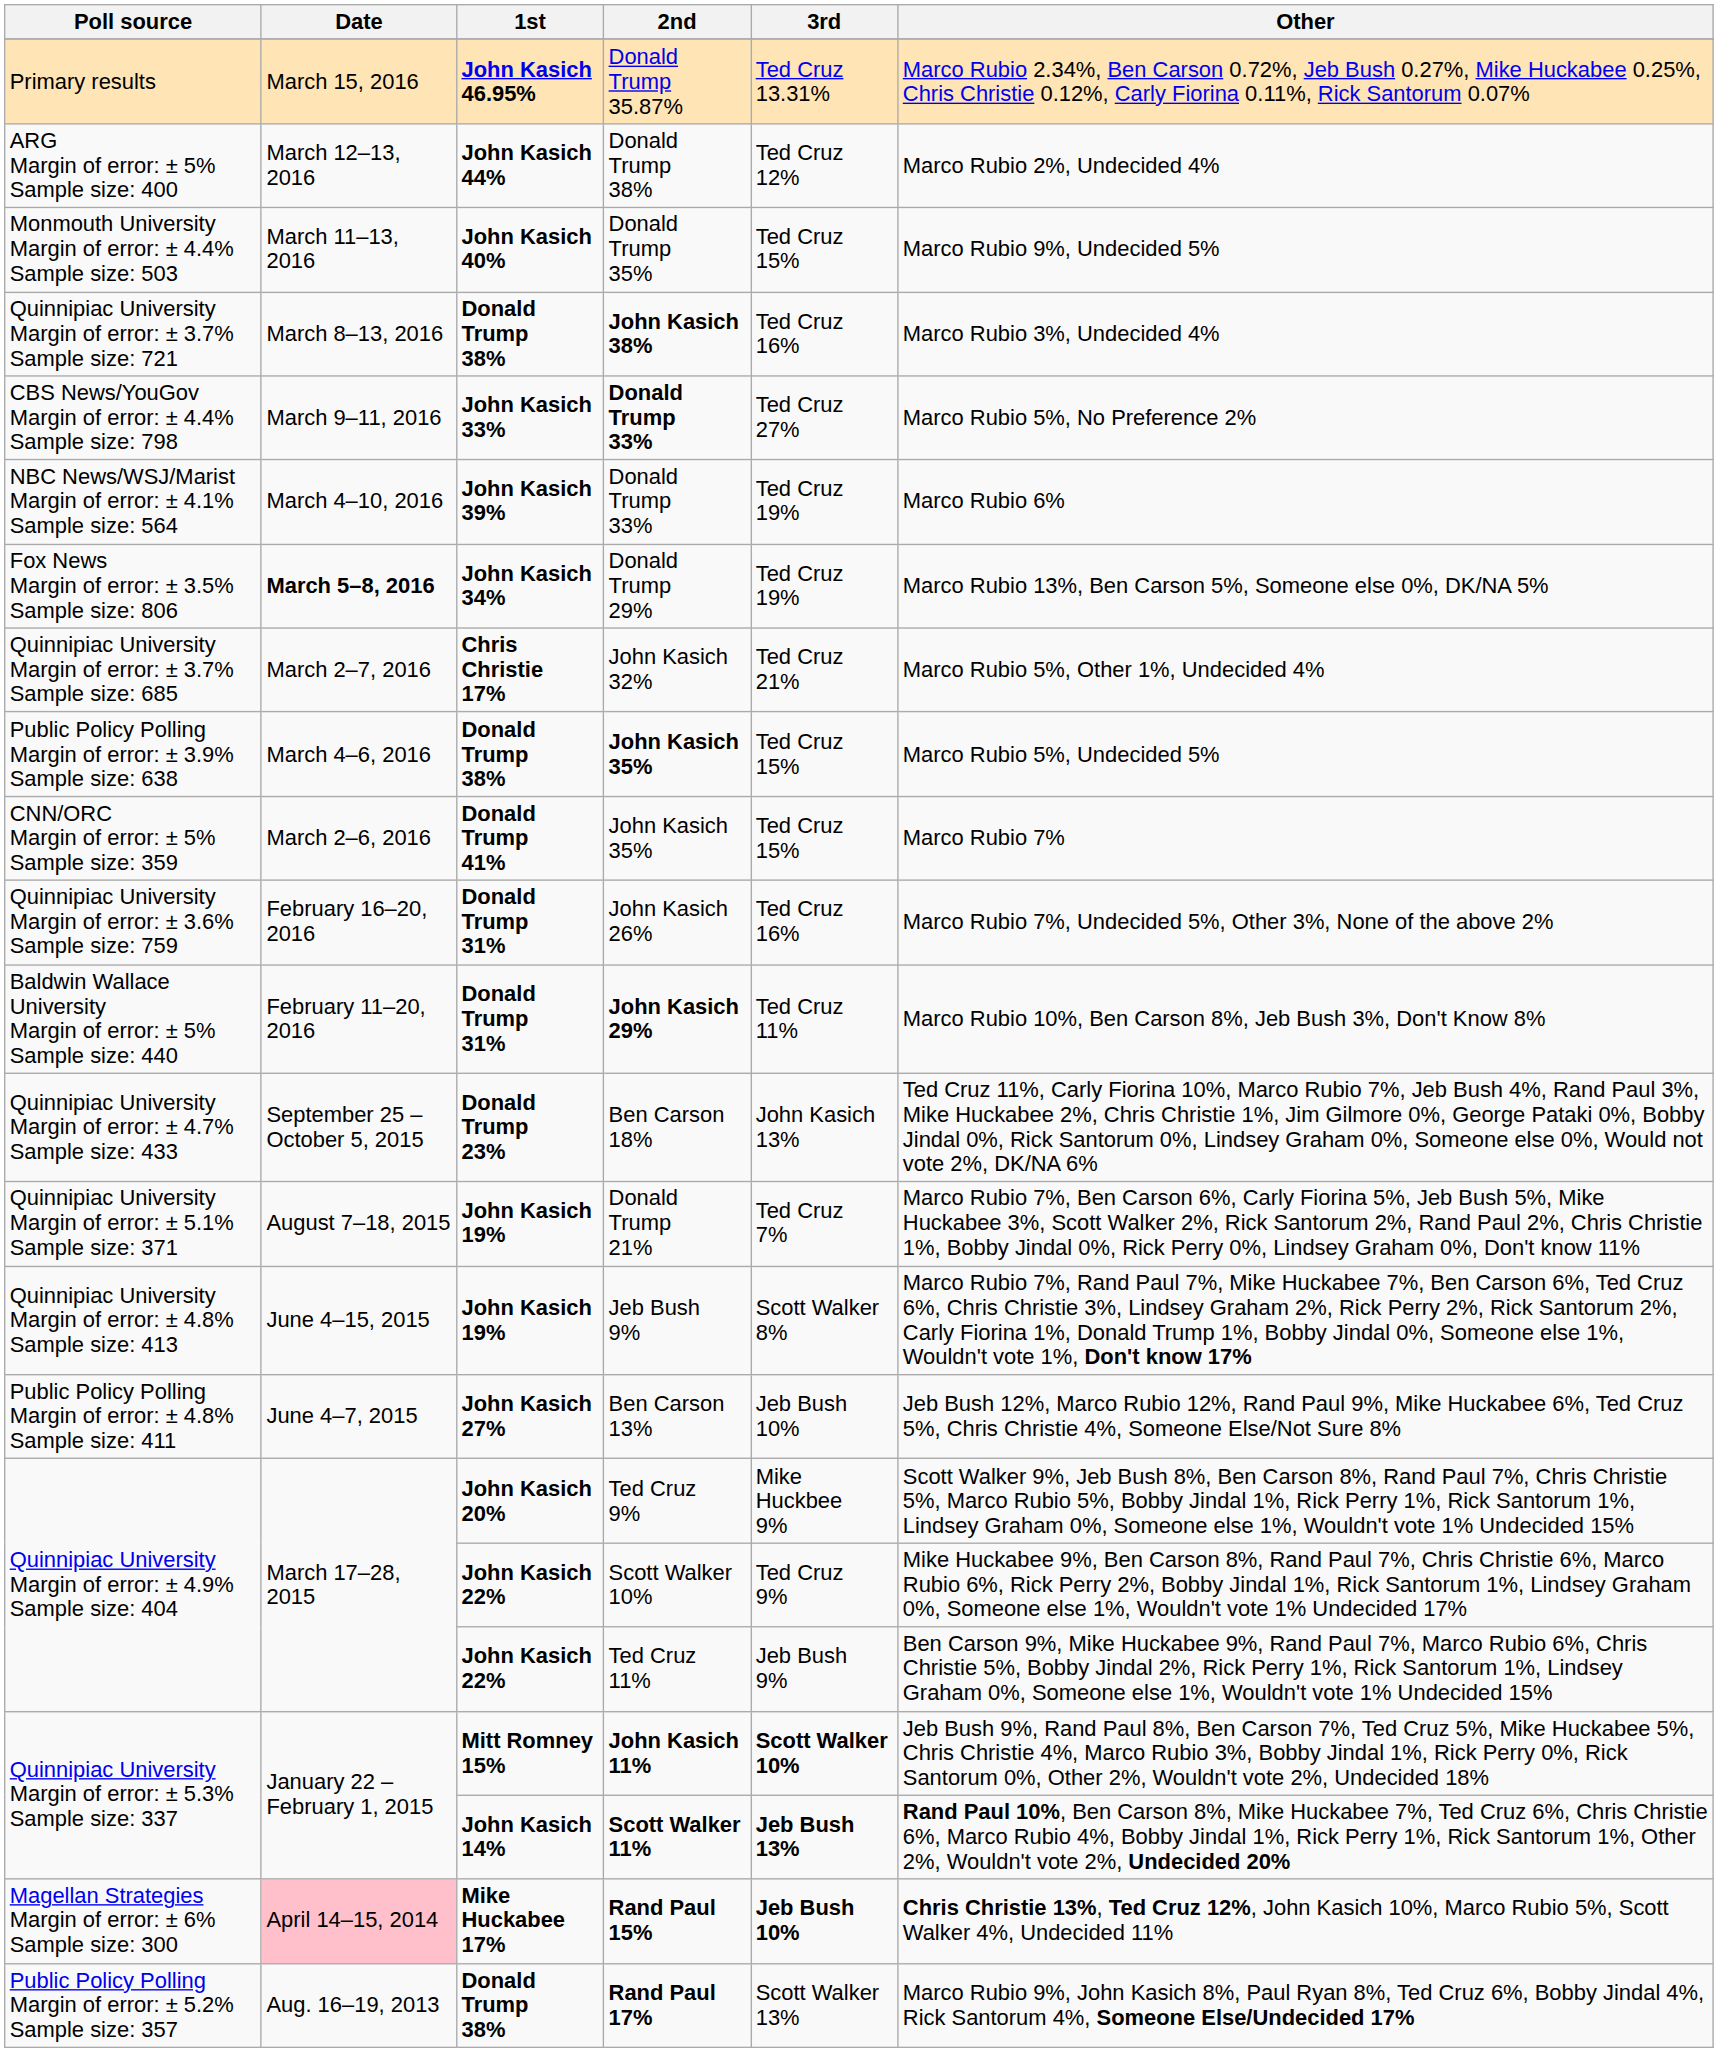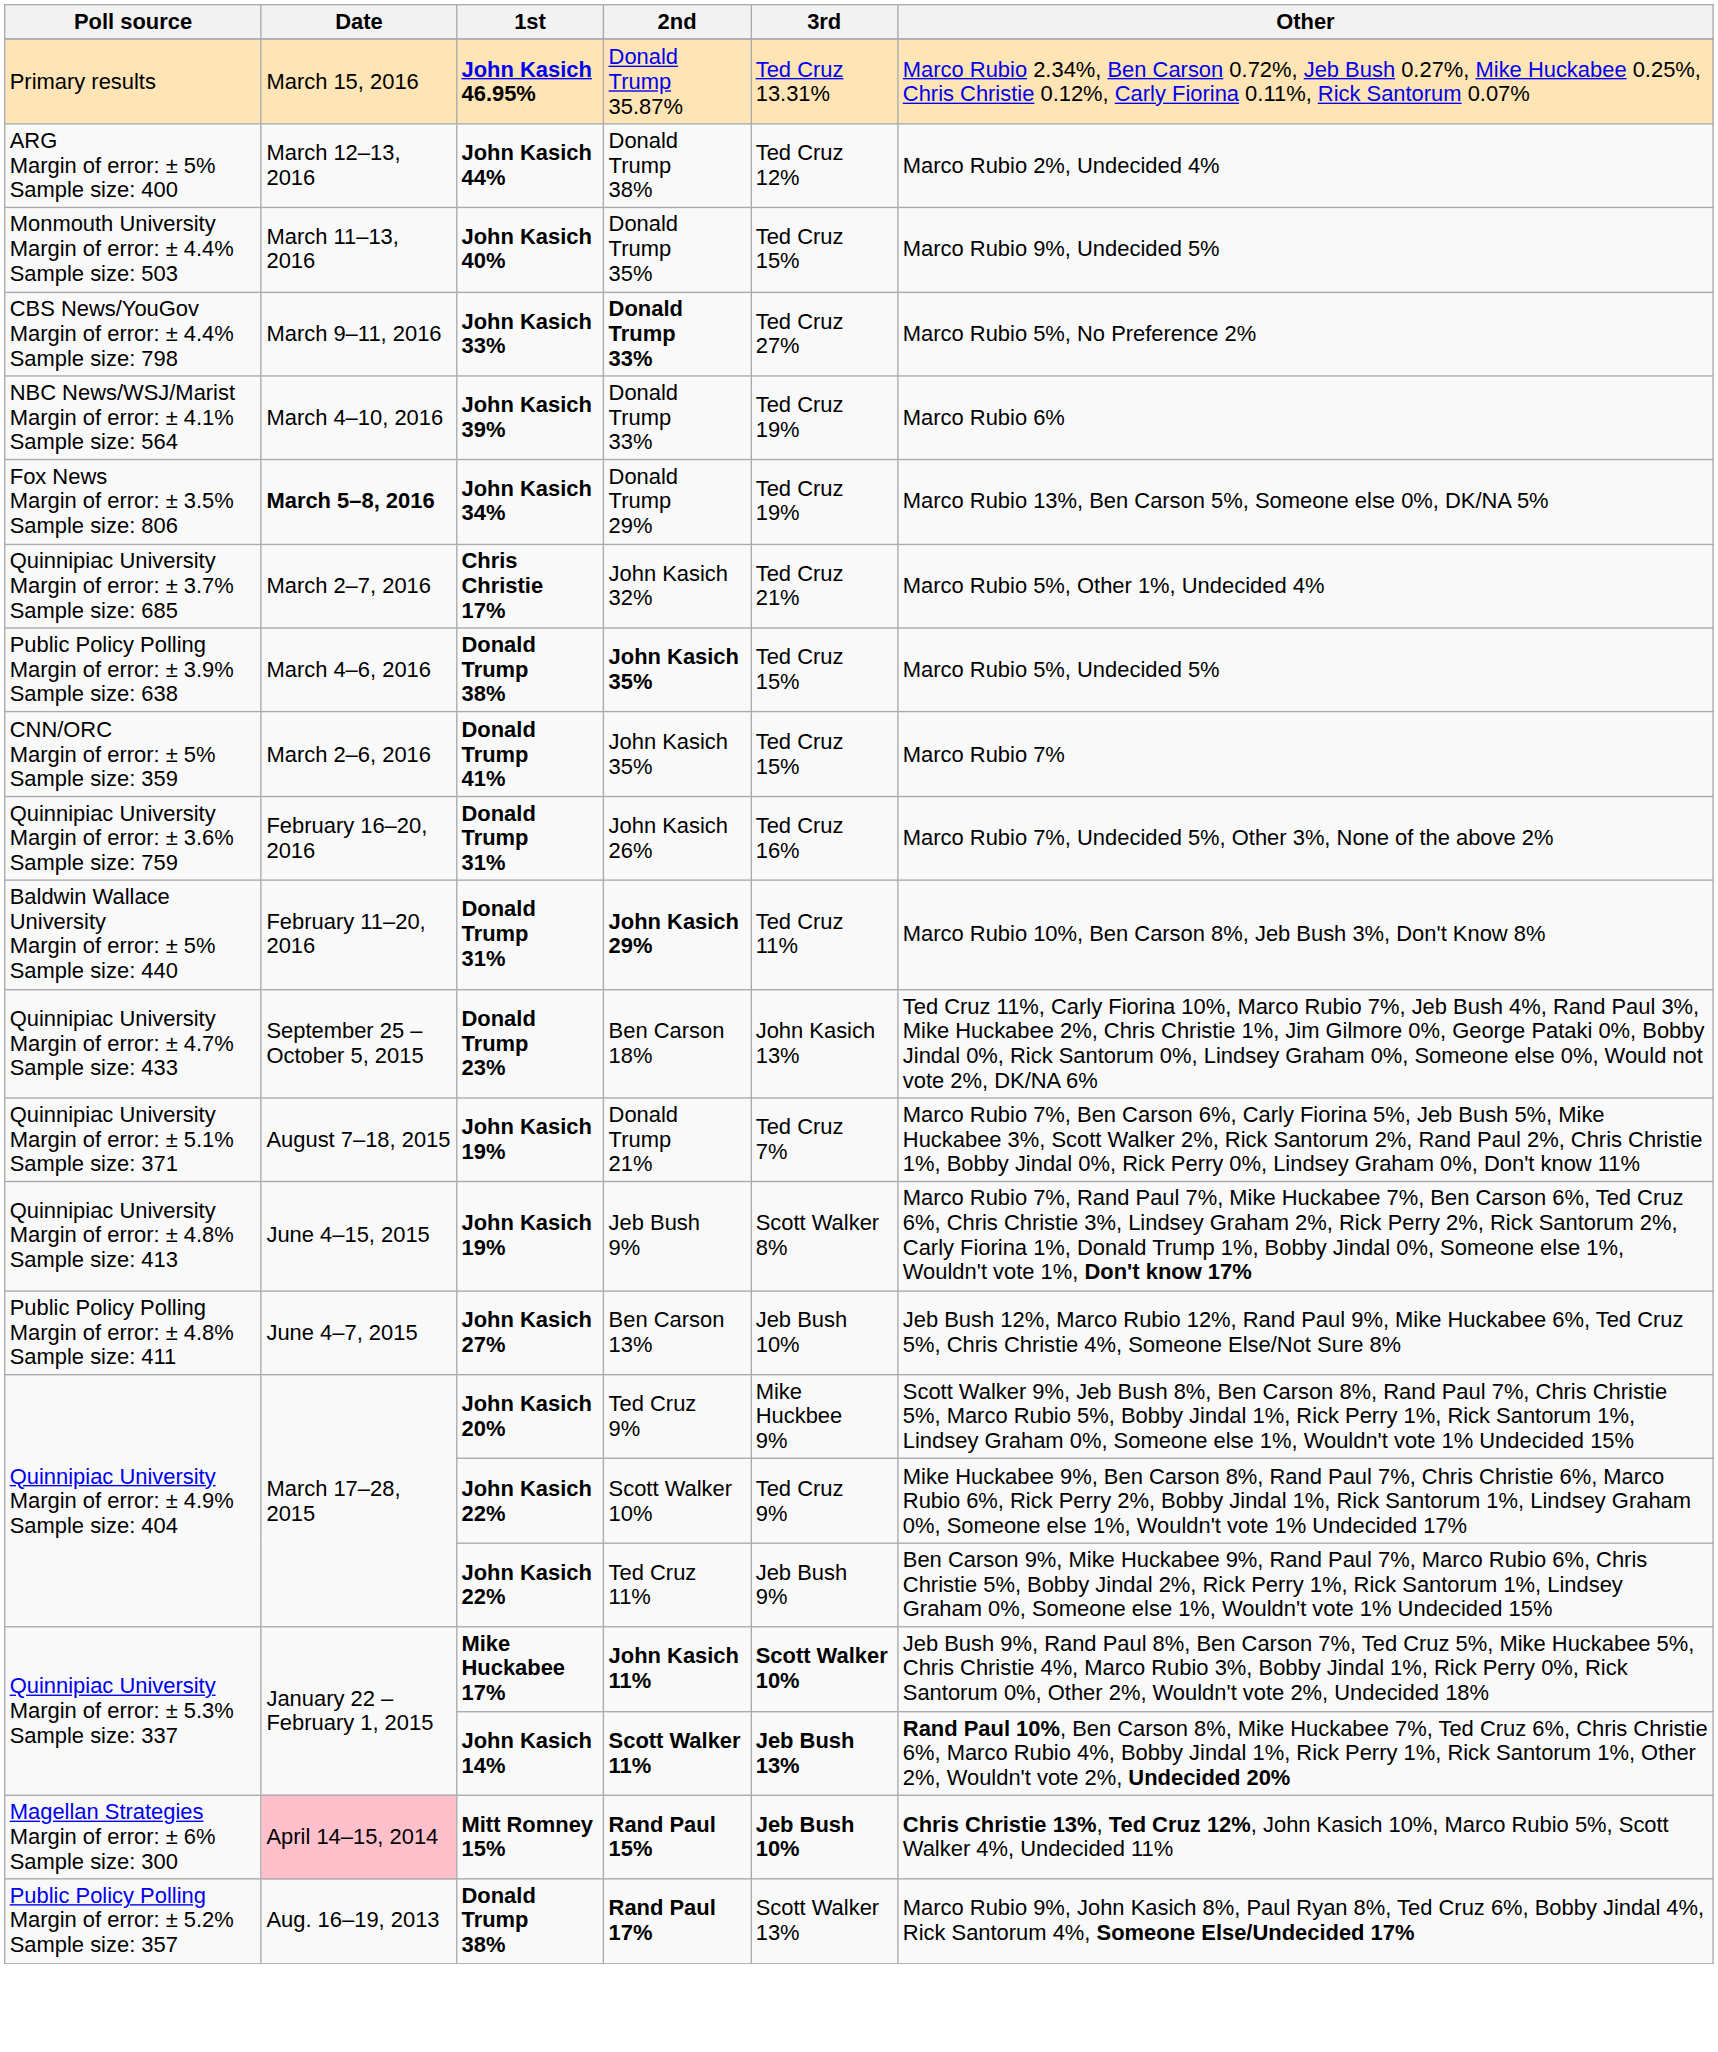- row: (122, 333)
(527, 1752) Mitt Romney 15% -> (513, 1668) Mike Huckabee 17%
(513, 1921) Mike Huckabee 17% -> (527, 1836) Mitt Romney 15%
